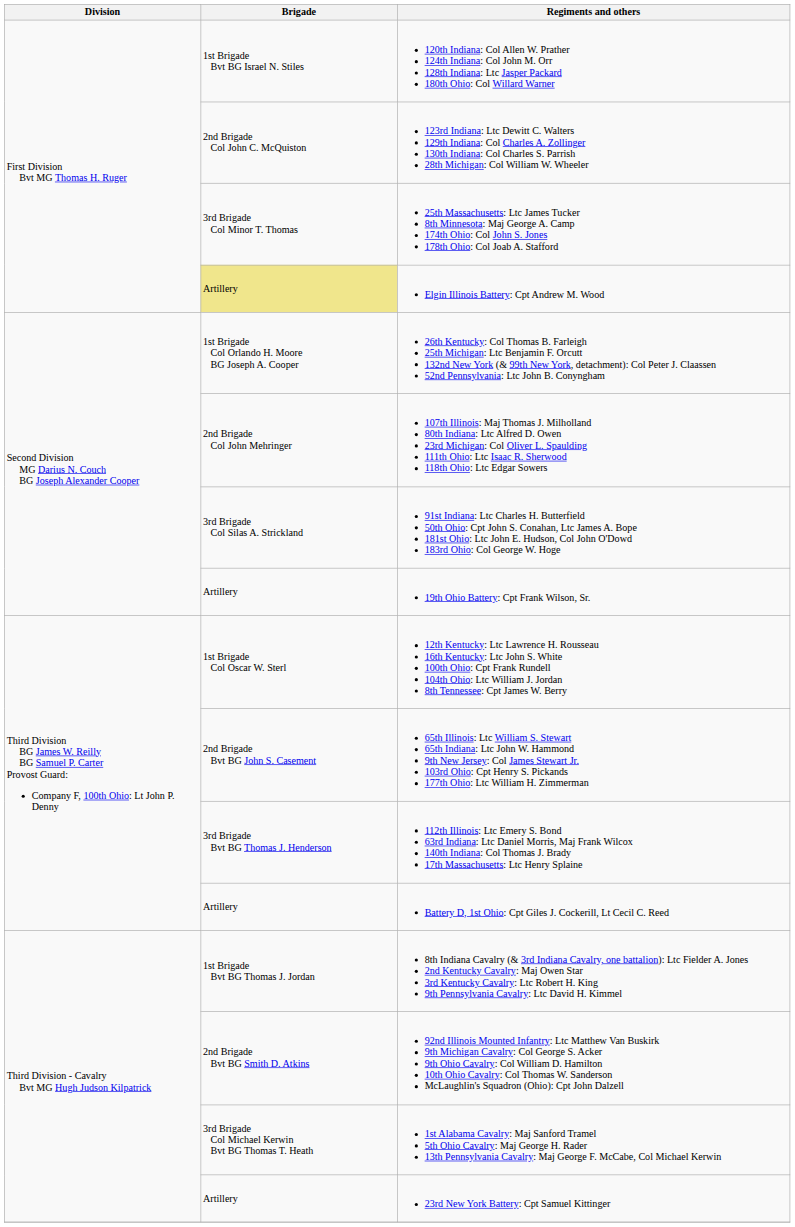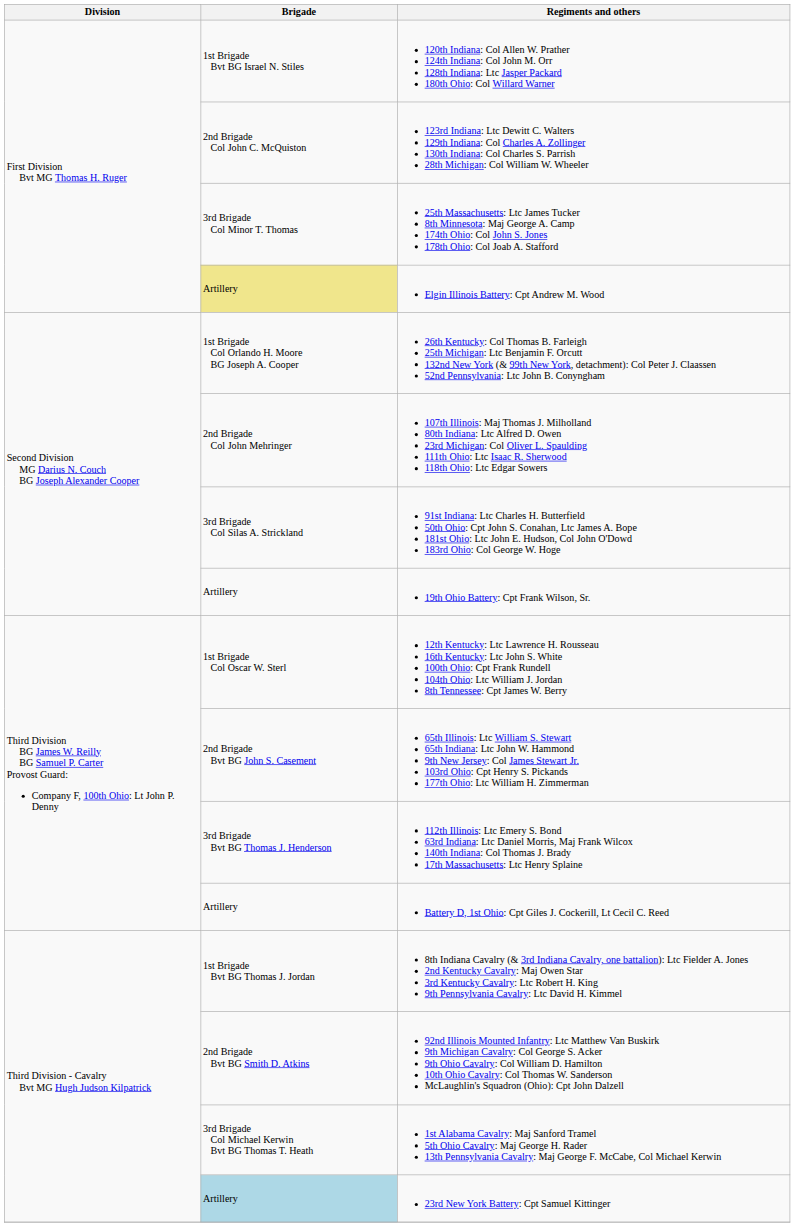(220, 1198) no background -> (220, 1198) lightblue background
